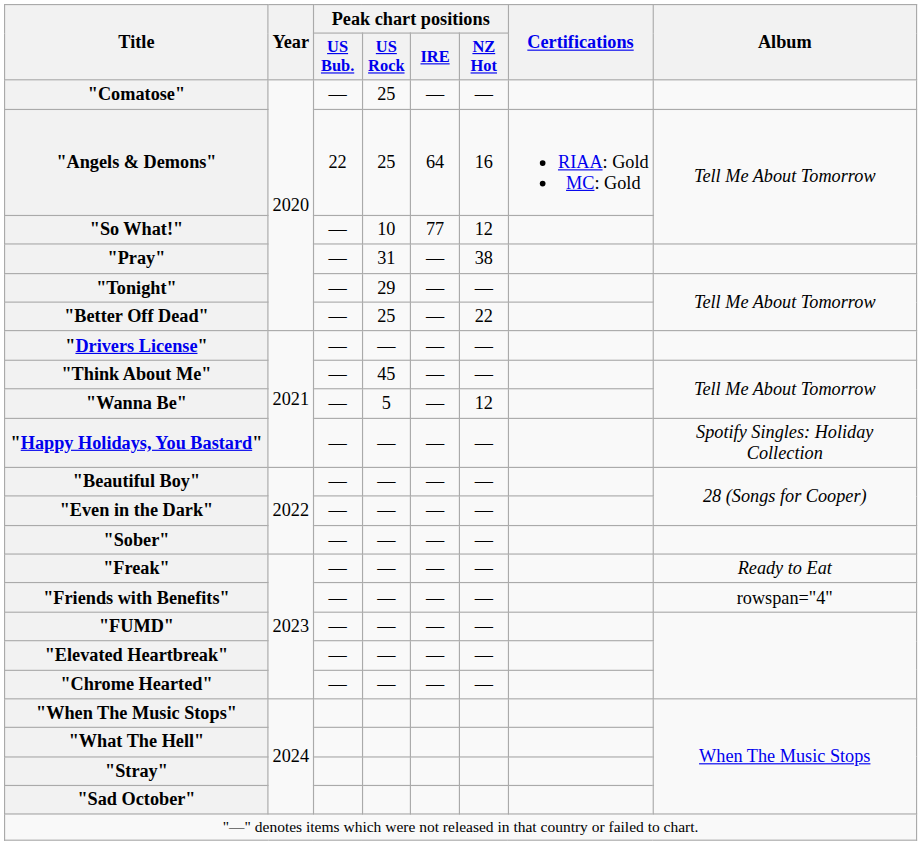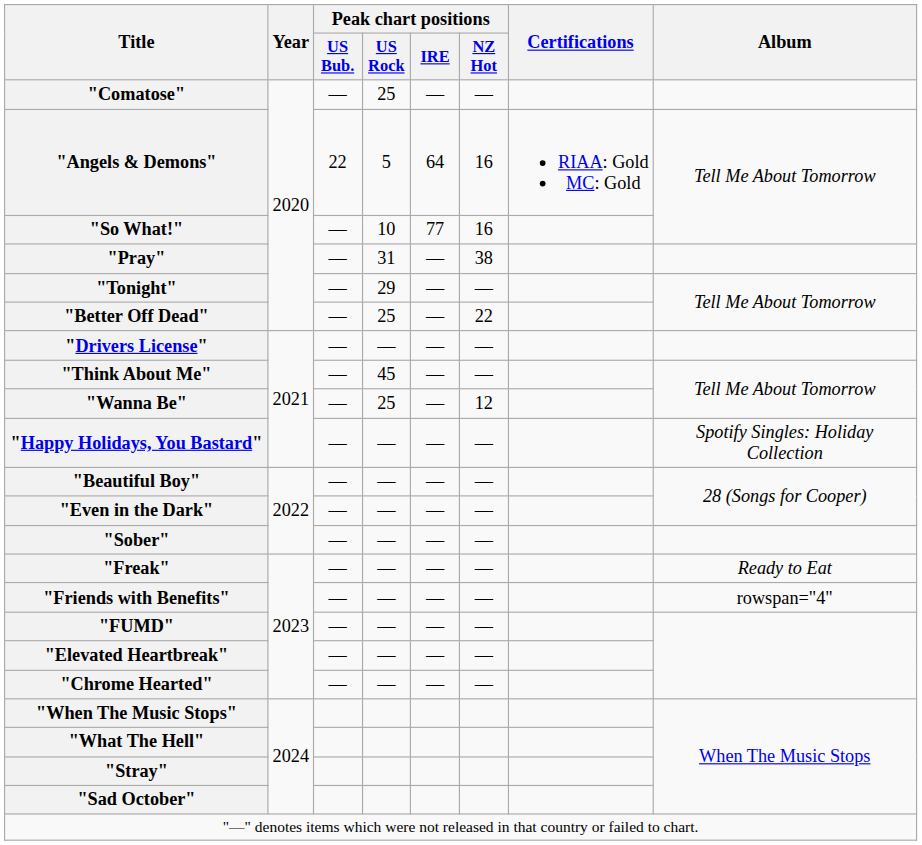(386, 162) 25 -> (386, 162) 5
(484, 229) 12 -> (484, 229) 16
(386, 403) 5 -> (386, 403) 25
